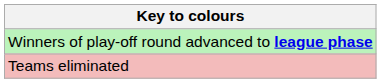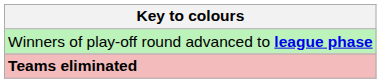(68, 66) normal -> (73, 66) bold
